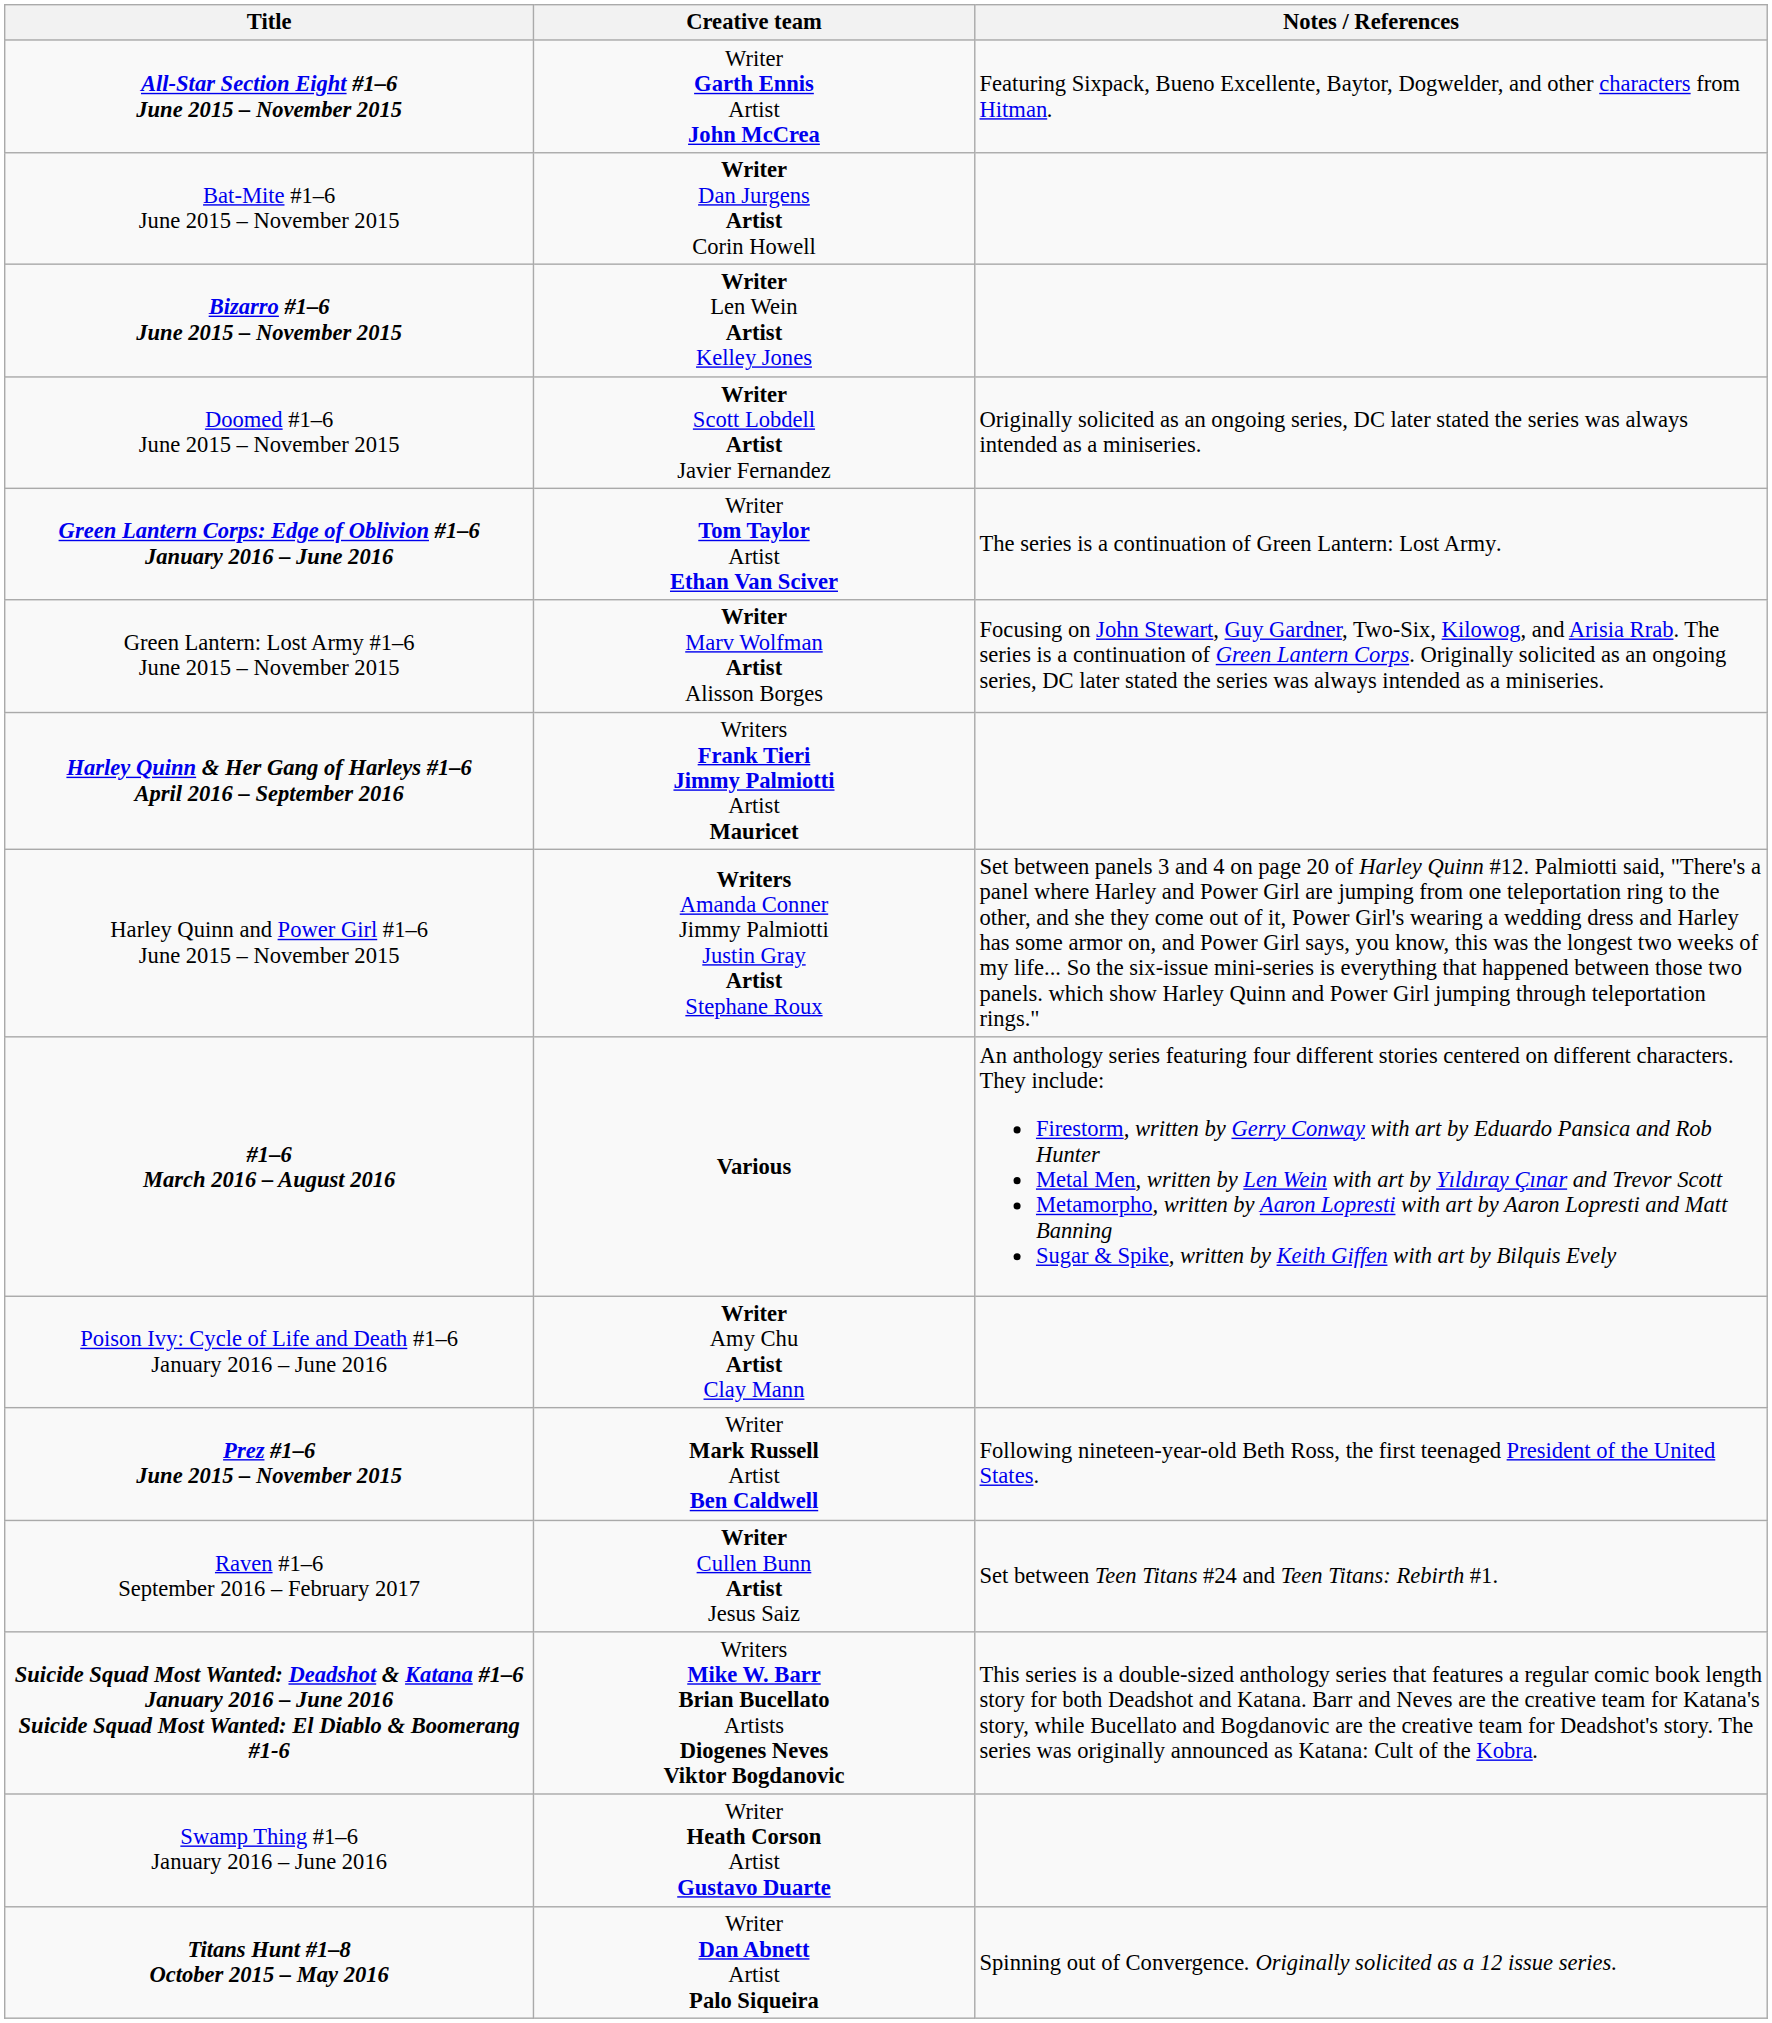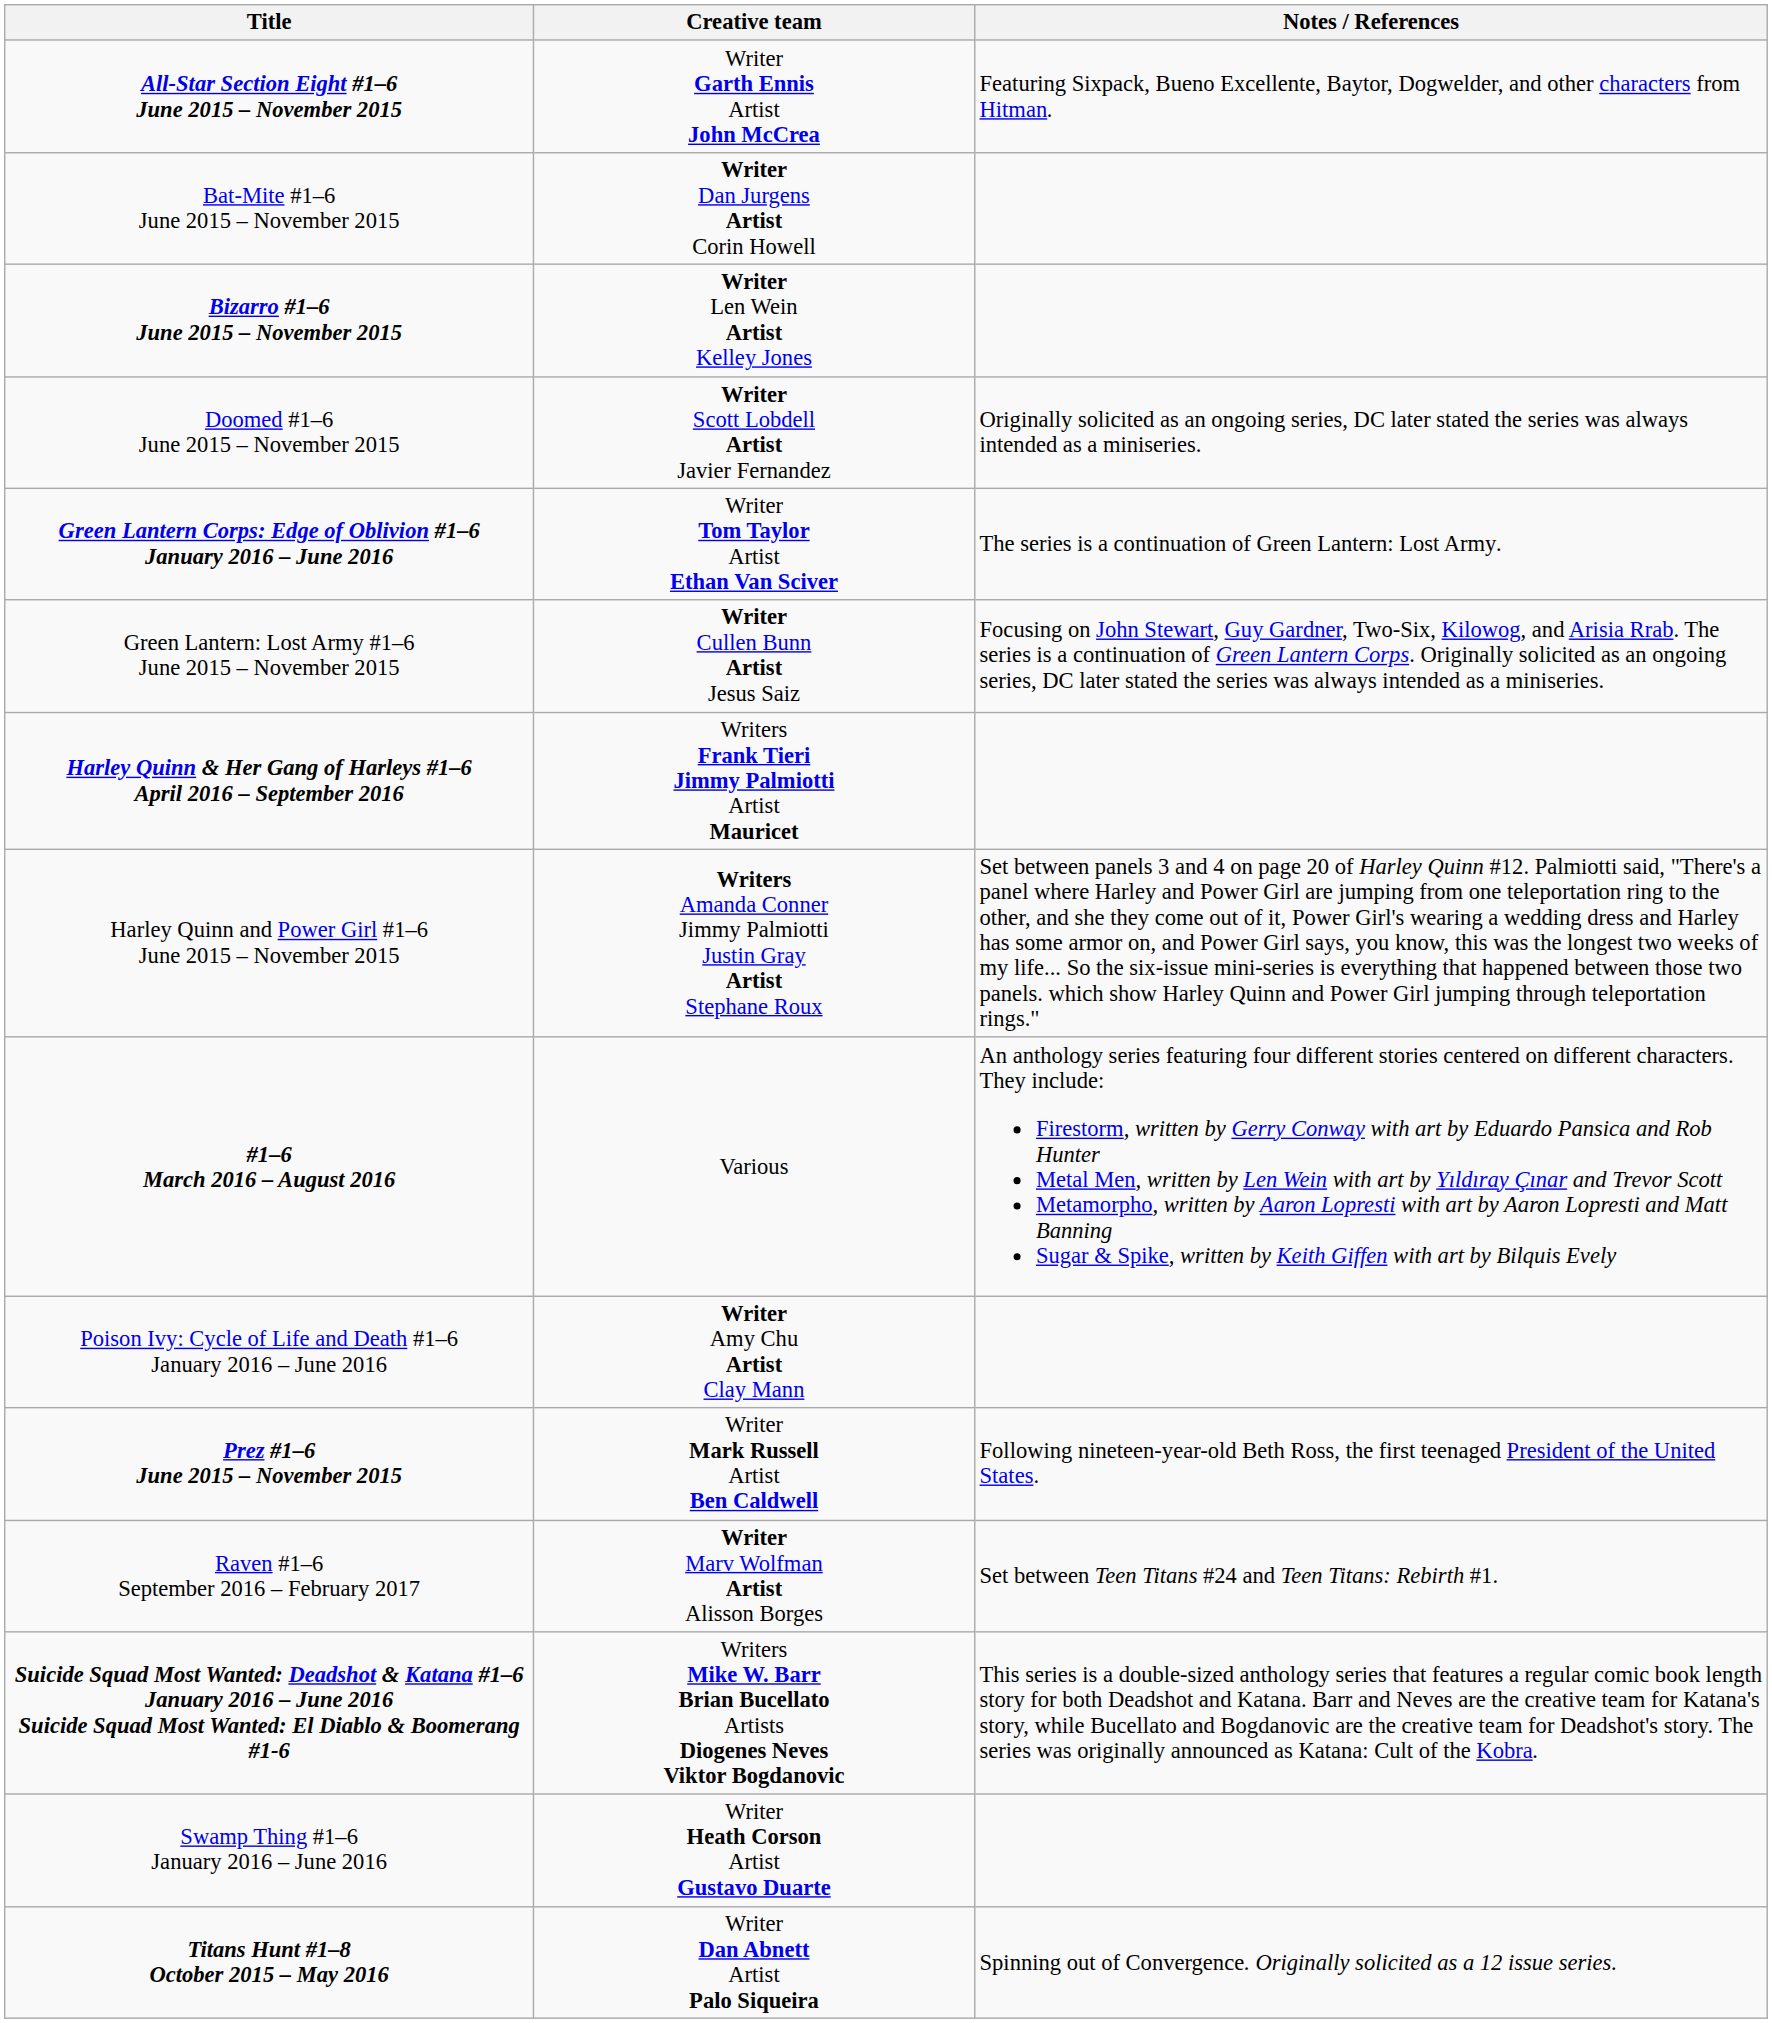(754, 655) Writer Marv Wolfman Artist Alisson Borges -> (754, 655) Writer Cullen Bunn Artist Jesus Saiz
(754, 1166) bold -> (754, 1166) normal
(754, 1575) Writer Cullen Bunn Artist Jesus Saiz -> (754, 1575) Writer Marv Wolfman Artist Alisson Borges
